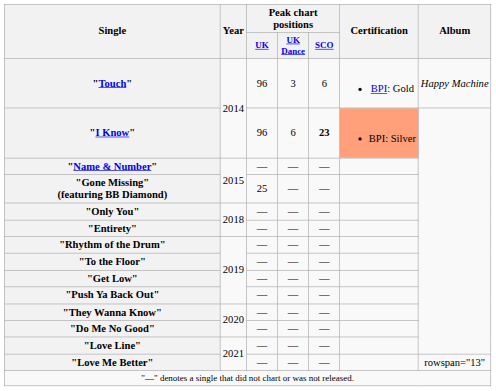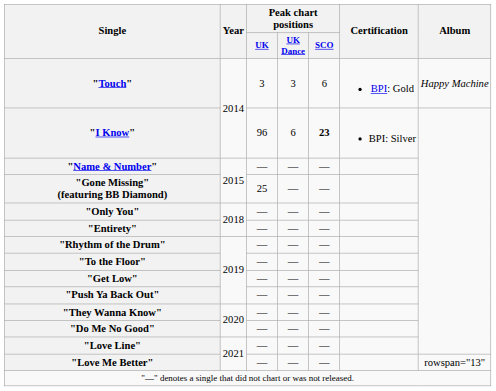(262, 83) 96 -> (262, 83) 3
(379, 139) lightsalmon background -> (379, 139) no background
